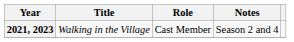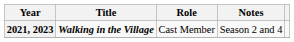(104, 29) normal -> (106, 29) bold
